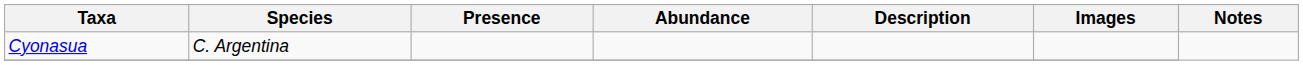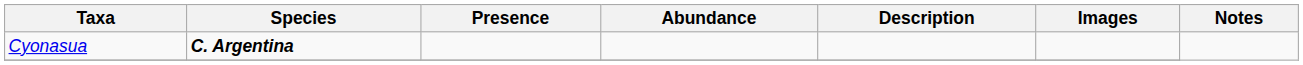(241, 45) normal -> (242, 45) bold
